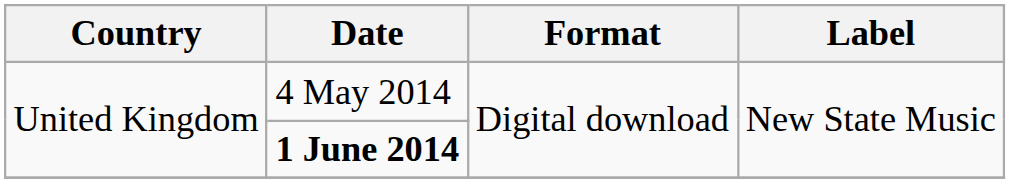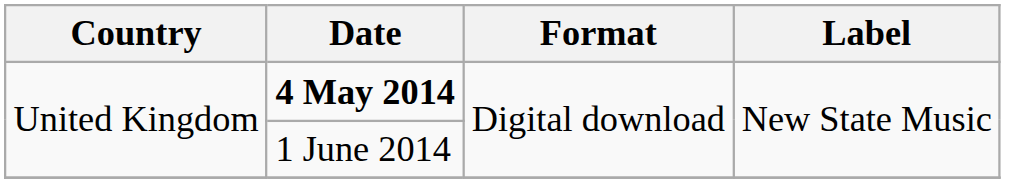(363, 90) normal -> (365, 90) bold
(367, 148) bold -> (363, 148) normal
